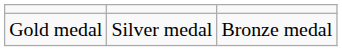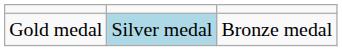(162, 29) no background -> (162, 29) lightblue background
